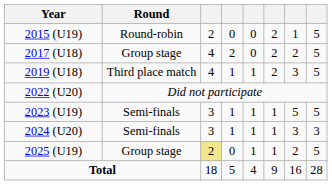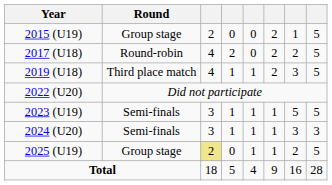(152, 33) Round-robin -> (151, 33) Group stage
(151, 53) Group stage -> (152, 53) Round-robin
